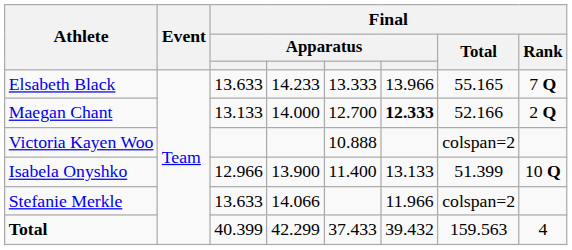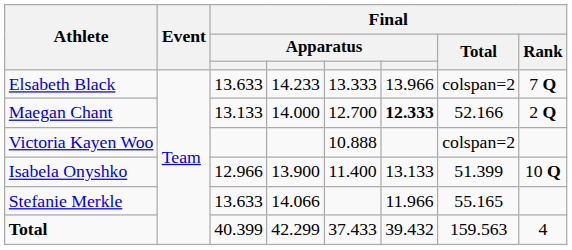(479, 84) 55.165 -> (479, 84) colspan=2
(479, 201) colspan=2 -> (479, 201) 55.165
